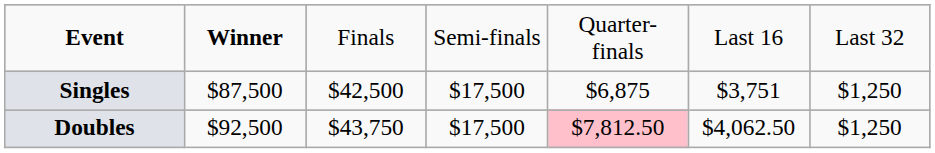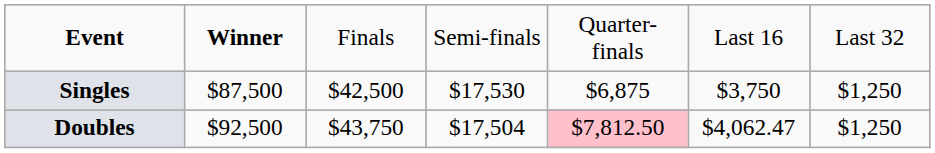(487, 90) $17,500 -> (487, 90) $17,530
(749, 90) $3,751 -> (749, 90) $3,750
(487, 128) $17,500 -> (487, 128) $17,504
(749, 128) $4,062.50 -> (749, 128) $4,062.47
